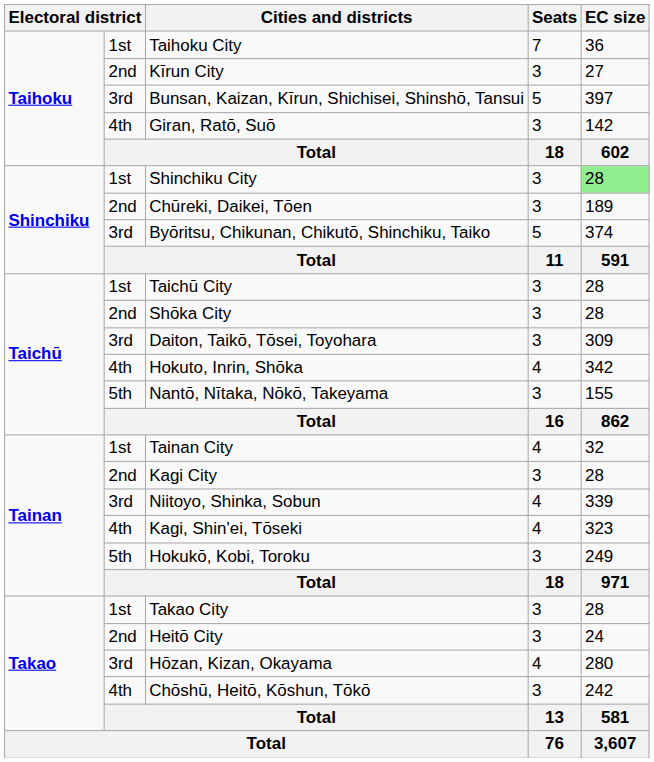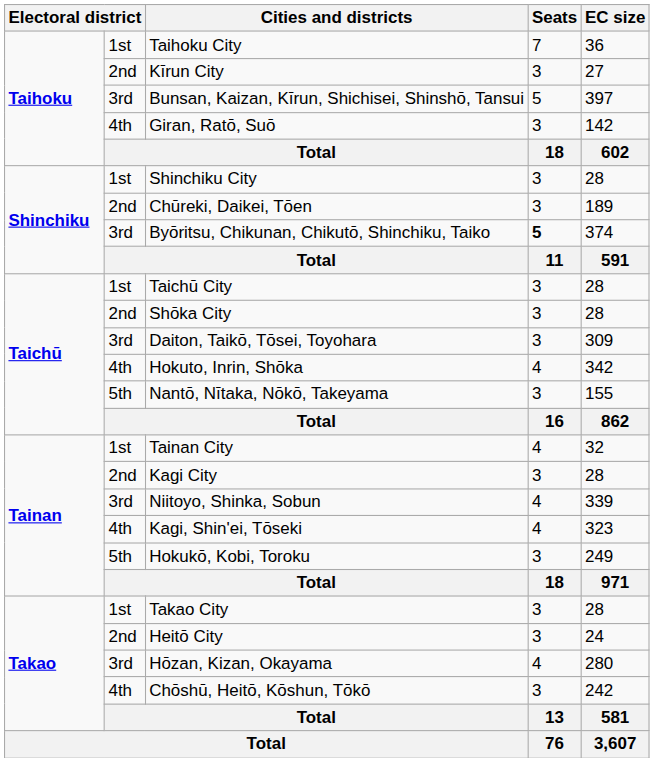(594, 179) lightgreen background -> (594, 179) no background
(537, 233) normal -> (537, 233) bold
